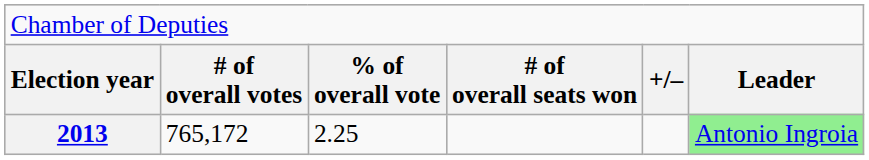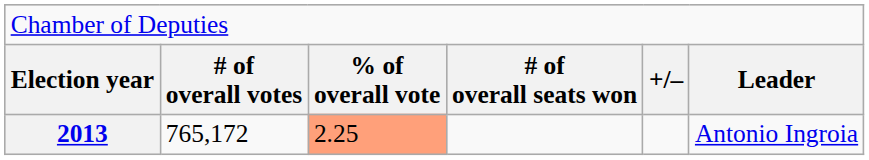(336, 133) no background -> (336, 133) lightsalmon background
(777, 133) lightgreen background -> (777, 133) no background
